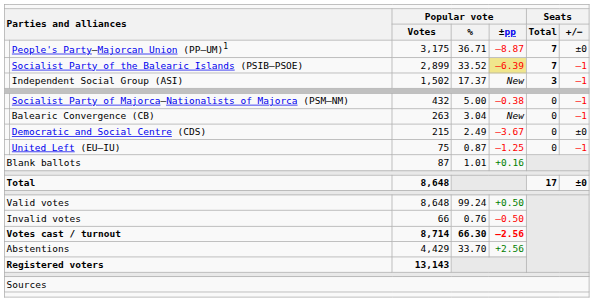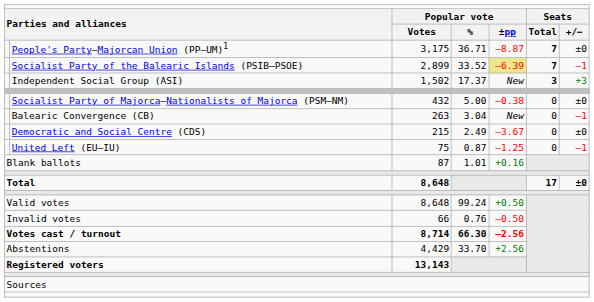(581, 81) –1 -> (581, 81) +3
(581, 101) –1 -> (581, 101) ±0
